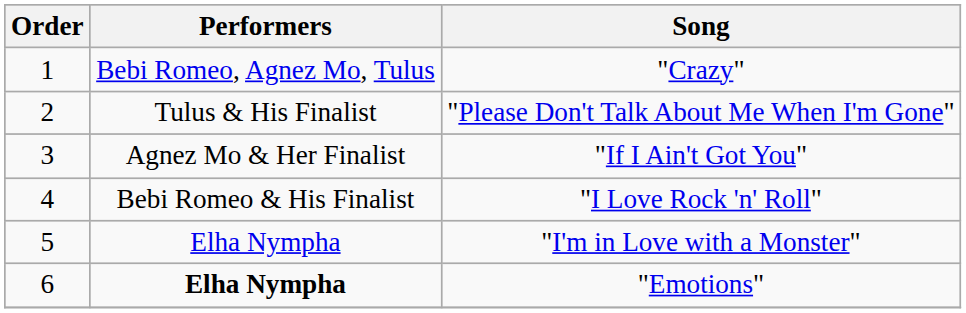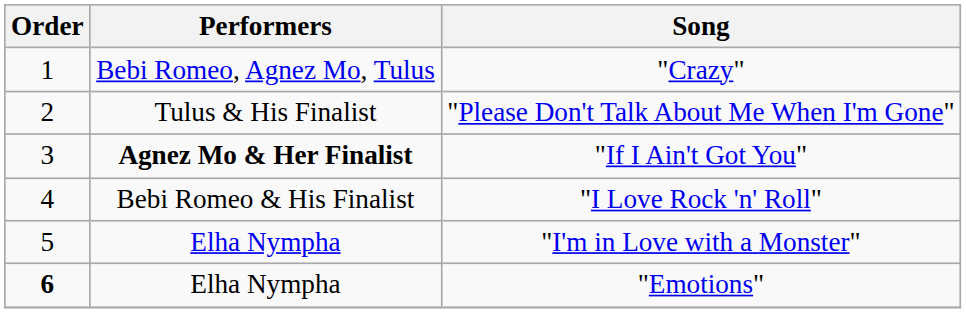(265, 155) normal -> (265, 155) bold
(47, 284) normal -> (47, 284) bold
(265, 284) bold -> (265, 284) normal
